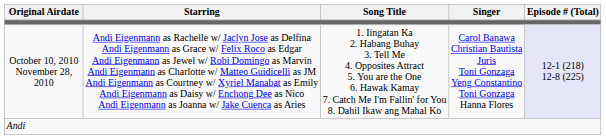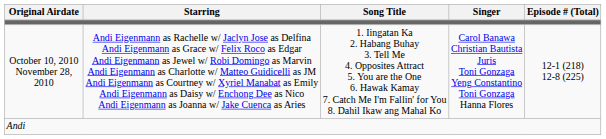(563, 71) lavender background -> (563, 71) no background
